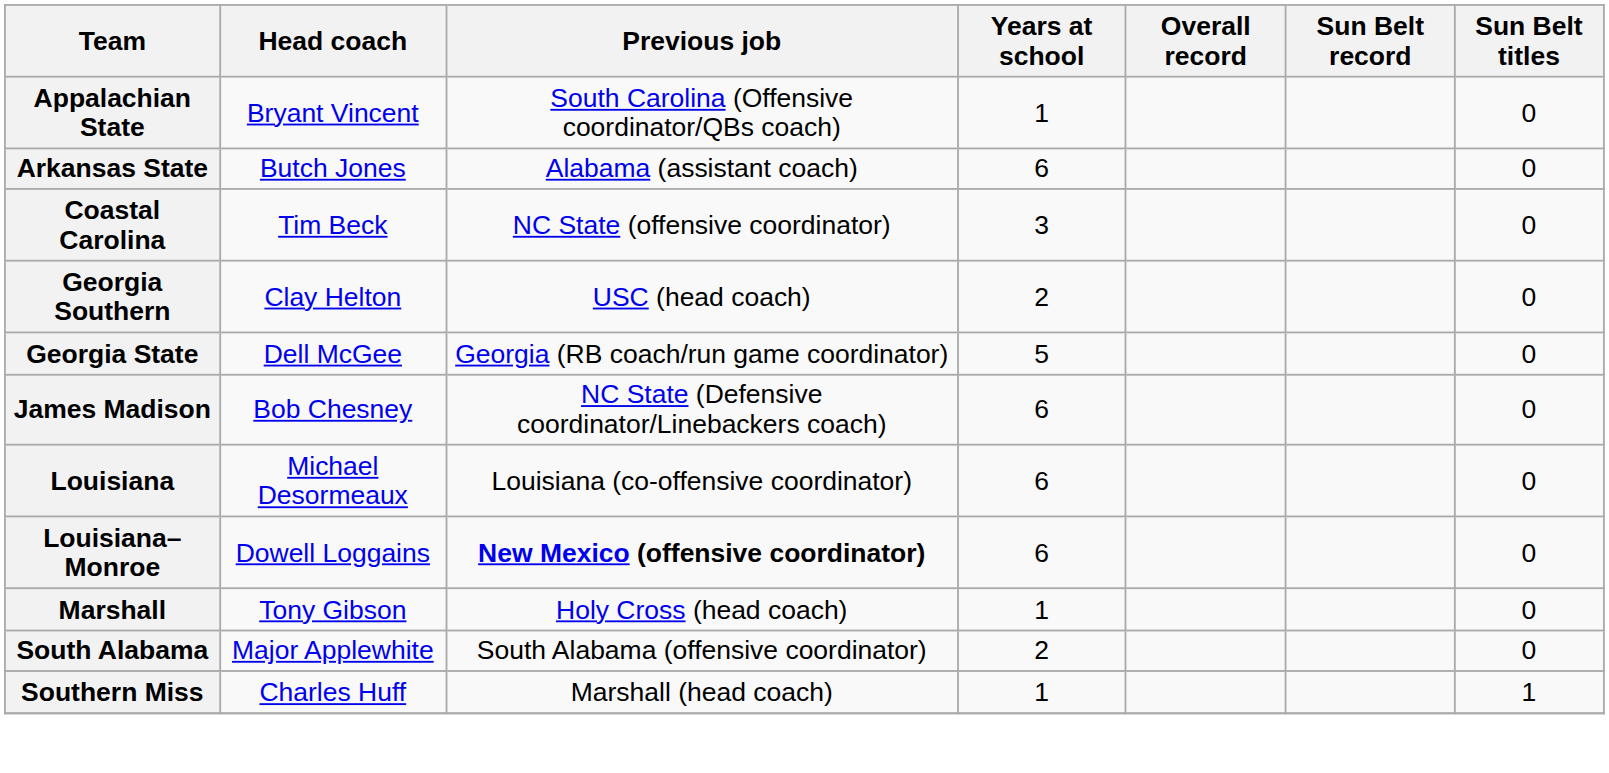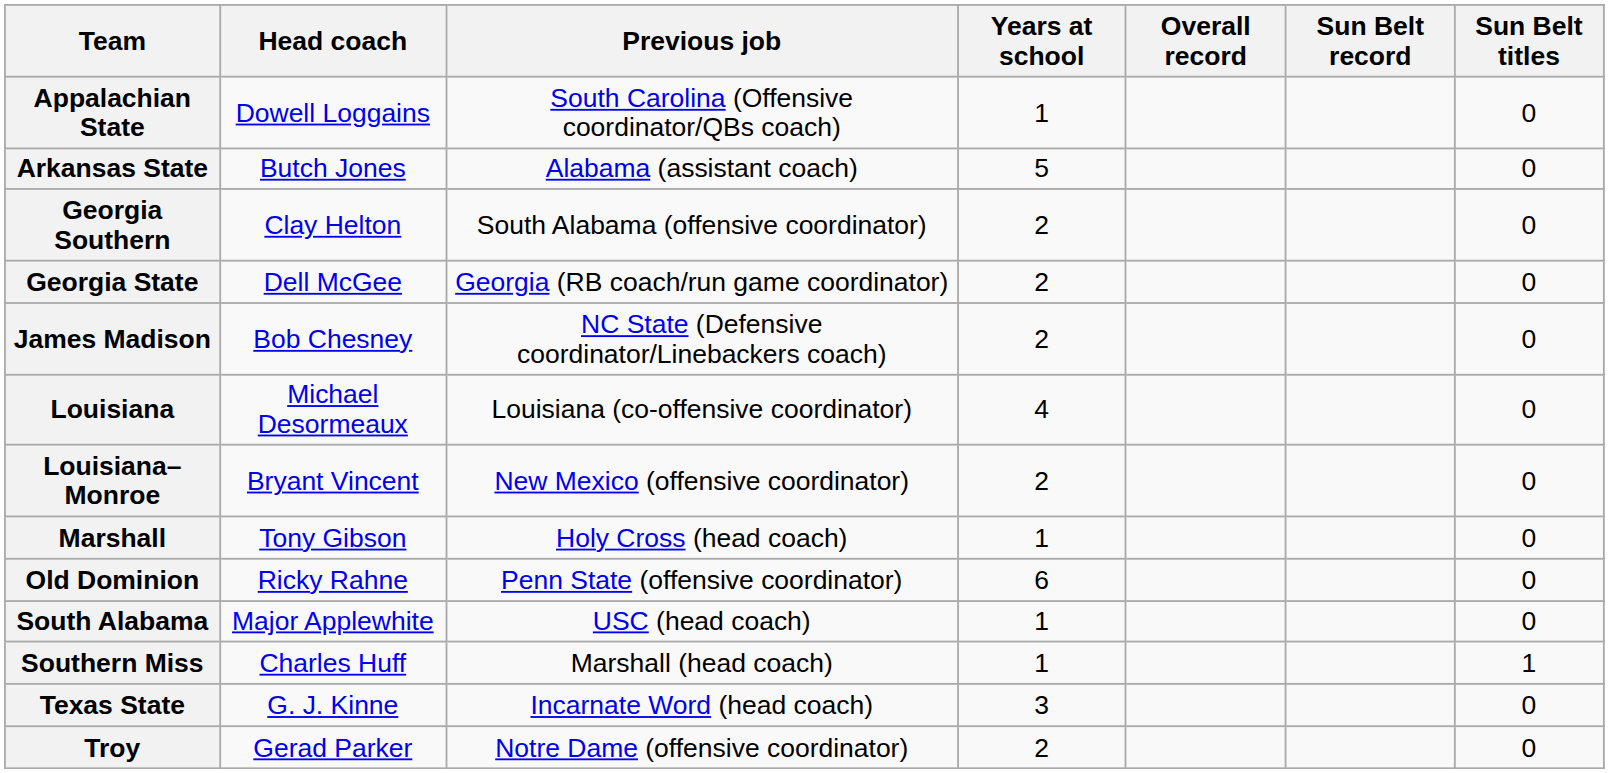(333, 112) Bryant Vincent -> (333, 112) Dowell Loggains
(1042, 169) 6 -> (1042, 169) 5
- row: (112, 225)
(702, 297) USC (head coach) -> (702, 225) South Alabama (offensive coordinator)
(1042, 353) 5 -> (1042, 282) 2
(1042, 410) 6 -> (1042, 339) 2
(1042, 481) 6 -> (1042, 410) 4
(333, 552) Dowell Loggains -> (333, 481) Bryant Vincent
(702, 552) bold -> (702, 481) normal
(1042, 552) 6 -> (1042, 481) 2
+ row: (112, 580)
(702, 651) South Alabama (offensive coordinator) -> (702, 621) USC (head coach)
(1042, 651) 2 -> (1042, 621) 1
+ row: (112, 705)
+ row: (112, 747)
